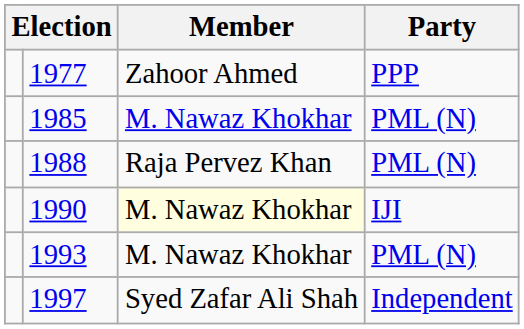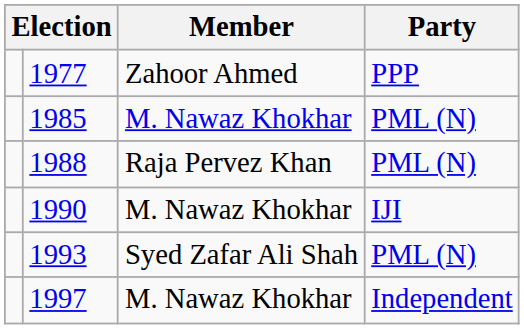(238, 208) lightyellow background -> (238, 208) no background
(238, 254) M. Nawaz Khokhar -> (241, 254) Syed Zafar Ali Shah
(241, 299) Syed Zafar Ali Shah -> (238, 299) M. Nawaz Khokhar
